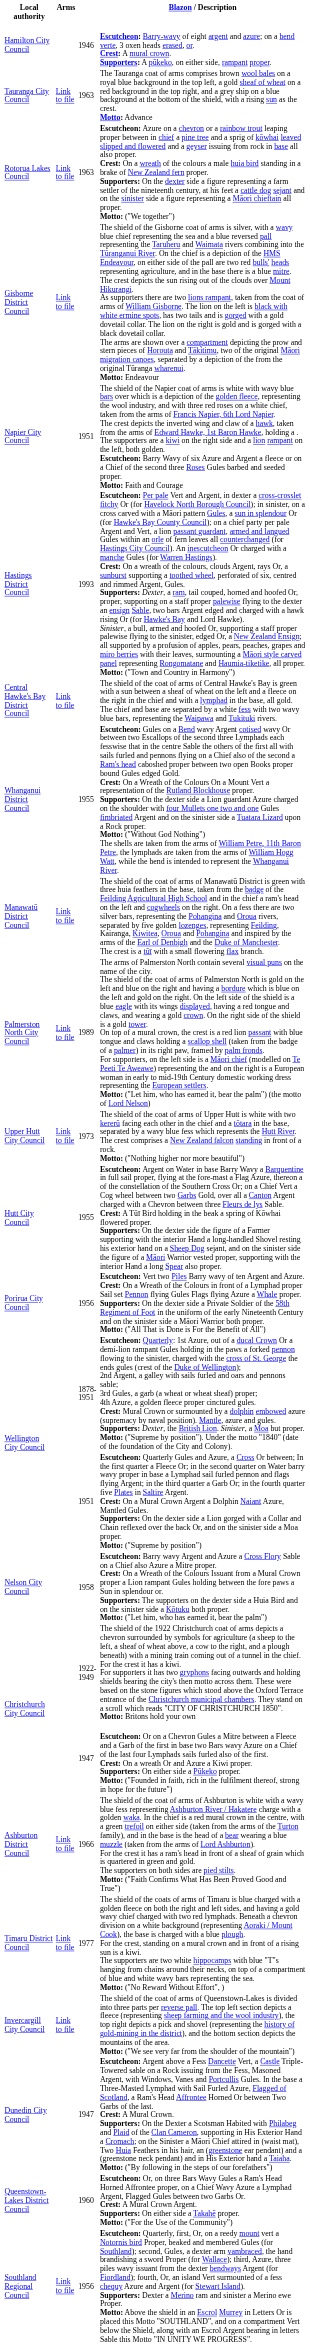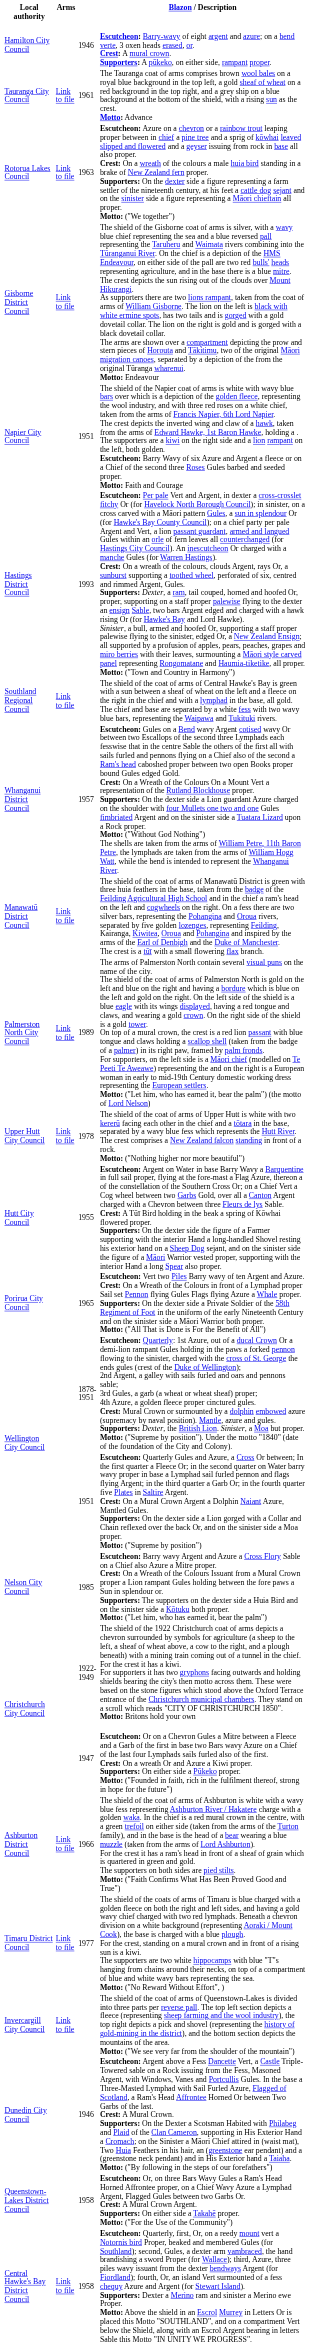(86, 95) 1963 -> (86, 95) 1961
(25, 700) Central Hawke's Bay District Council -> (20, 700) Southland Regional Council
(86, 799) 1955 -> (86, 799) 1957
(86, 1136) 1973 -> (86, 1136) 1978
(86, 1303) 1956 -> (86, 1303) 1965
(86, 1587) 1958 -> (86, 1587) 1985
(86, 2115) 1947 -> (86, 2115) 1946
(86, 2200) 1960 -> (86, 2200) 1958
(20, 2286) Southland Regional Council -> (25, 2286) Central Hawke's Bay District Council
(86, 2286) 1956 -> (86, 2286) 1958
